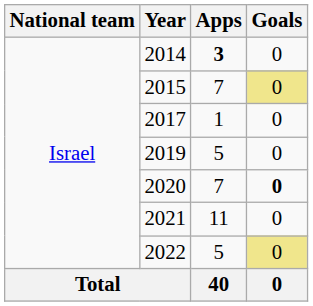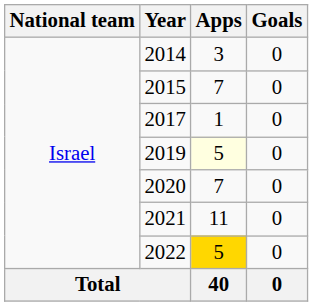(219, 53) bold -> (219, 53) normal
(277, 86) khaki background -> (277, 86) no background
(219, 152) no background -> (219, 152) lightyellow background
(277, 185) bold -> (277, 185) normal
(219, 251) no background -> (219, 251) gold background
(277, 251) khaki background -> (277, 251) no background
